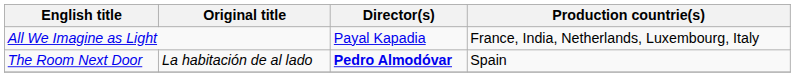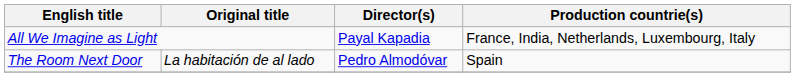(393, 60) bold -> (393, 60) normal
